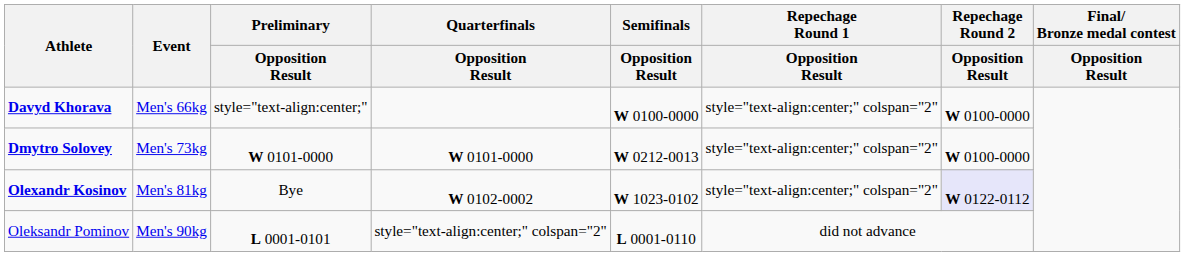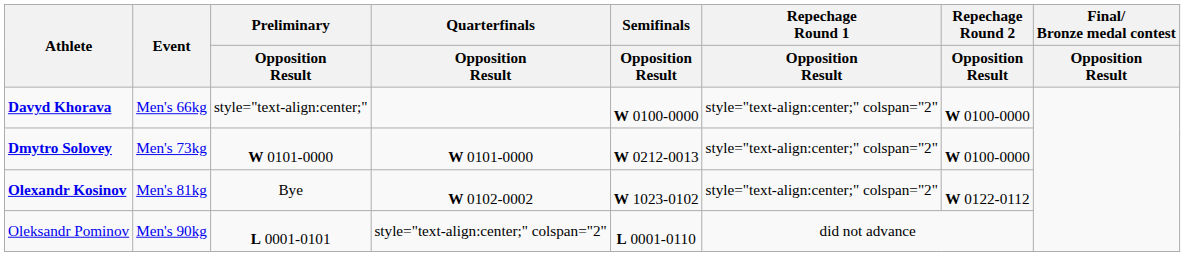(987, 198) lavender background -> (987, 198) no background
